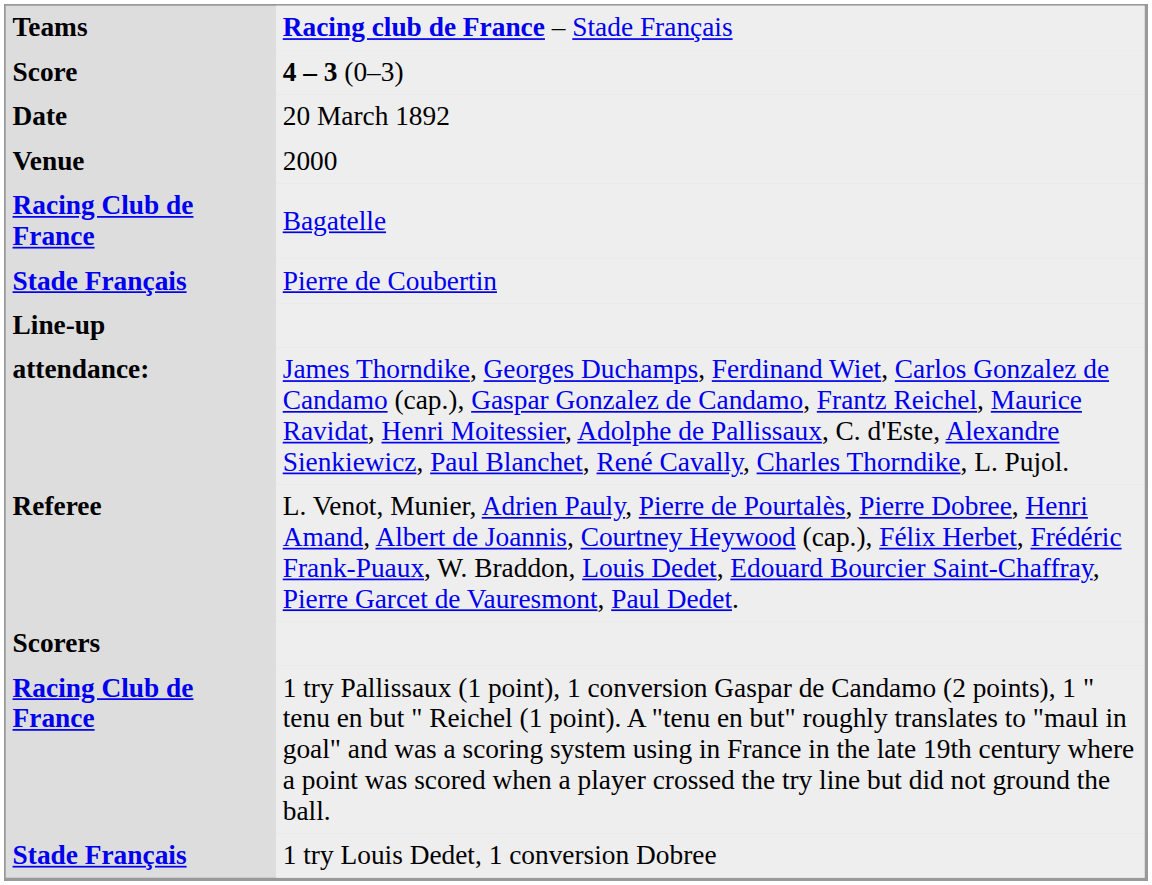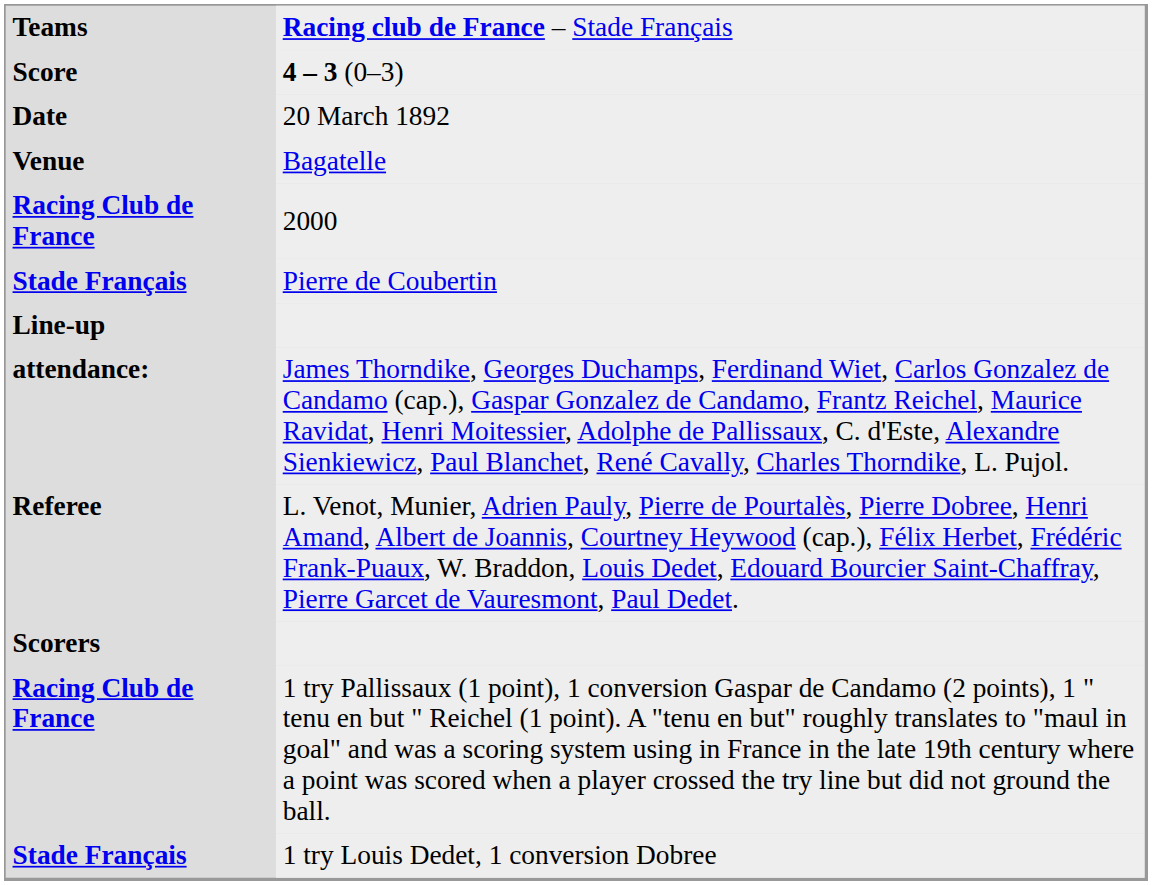(310, 160) 2000 -> (334, 160) Bagatelle
(334, 220) Bagatelle -> (310, 220) 2000
